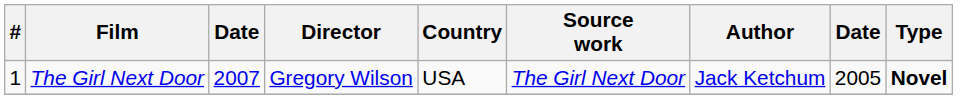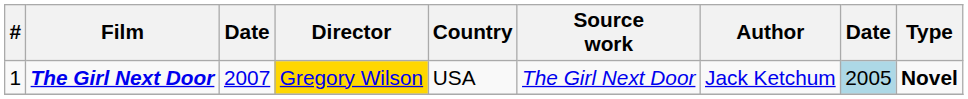(117, 77) normal -> (122, 77) bold
(341, 77) no background -> (351, 77) gold background
(858, 77) no background -> (868, 77) lightblue background
